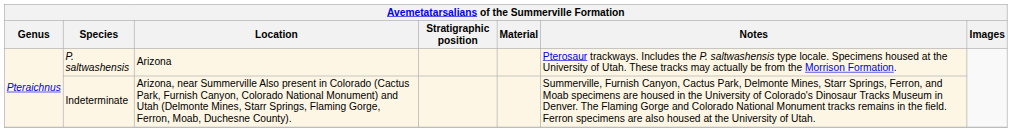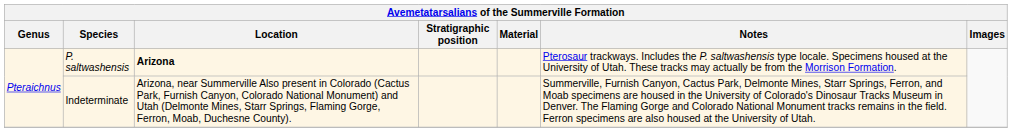(154, 62) normal -> (156, 62) bold
